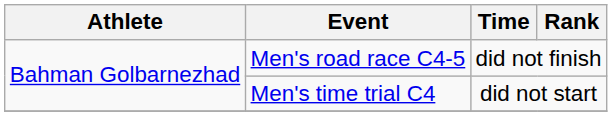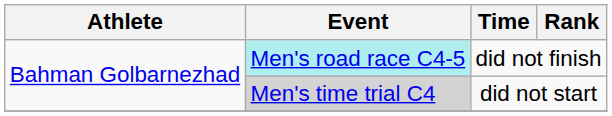(358, 57) no background -> (358, 57) paleturquoise background
(343, 93) no background -> (343, 93) lightgrey background
